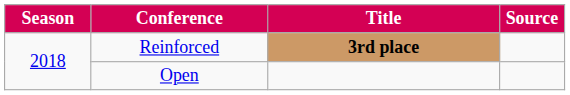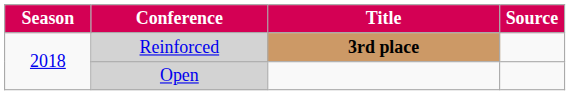(179, 47) no background -> (179, 47) lightgrey background
(179, 75) no background -> (179, 75) lightgrey background
